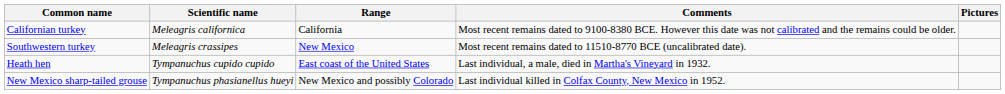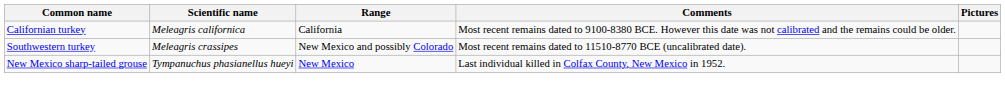(326, 47) New Mexico -> (376, 47) New Mexico and possibly Colorado
- row: (29, 64)
(376, 81) New Mexico and possibly Colorado -> (326, 64) New Mexico
